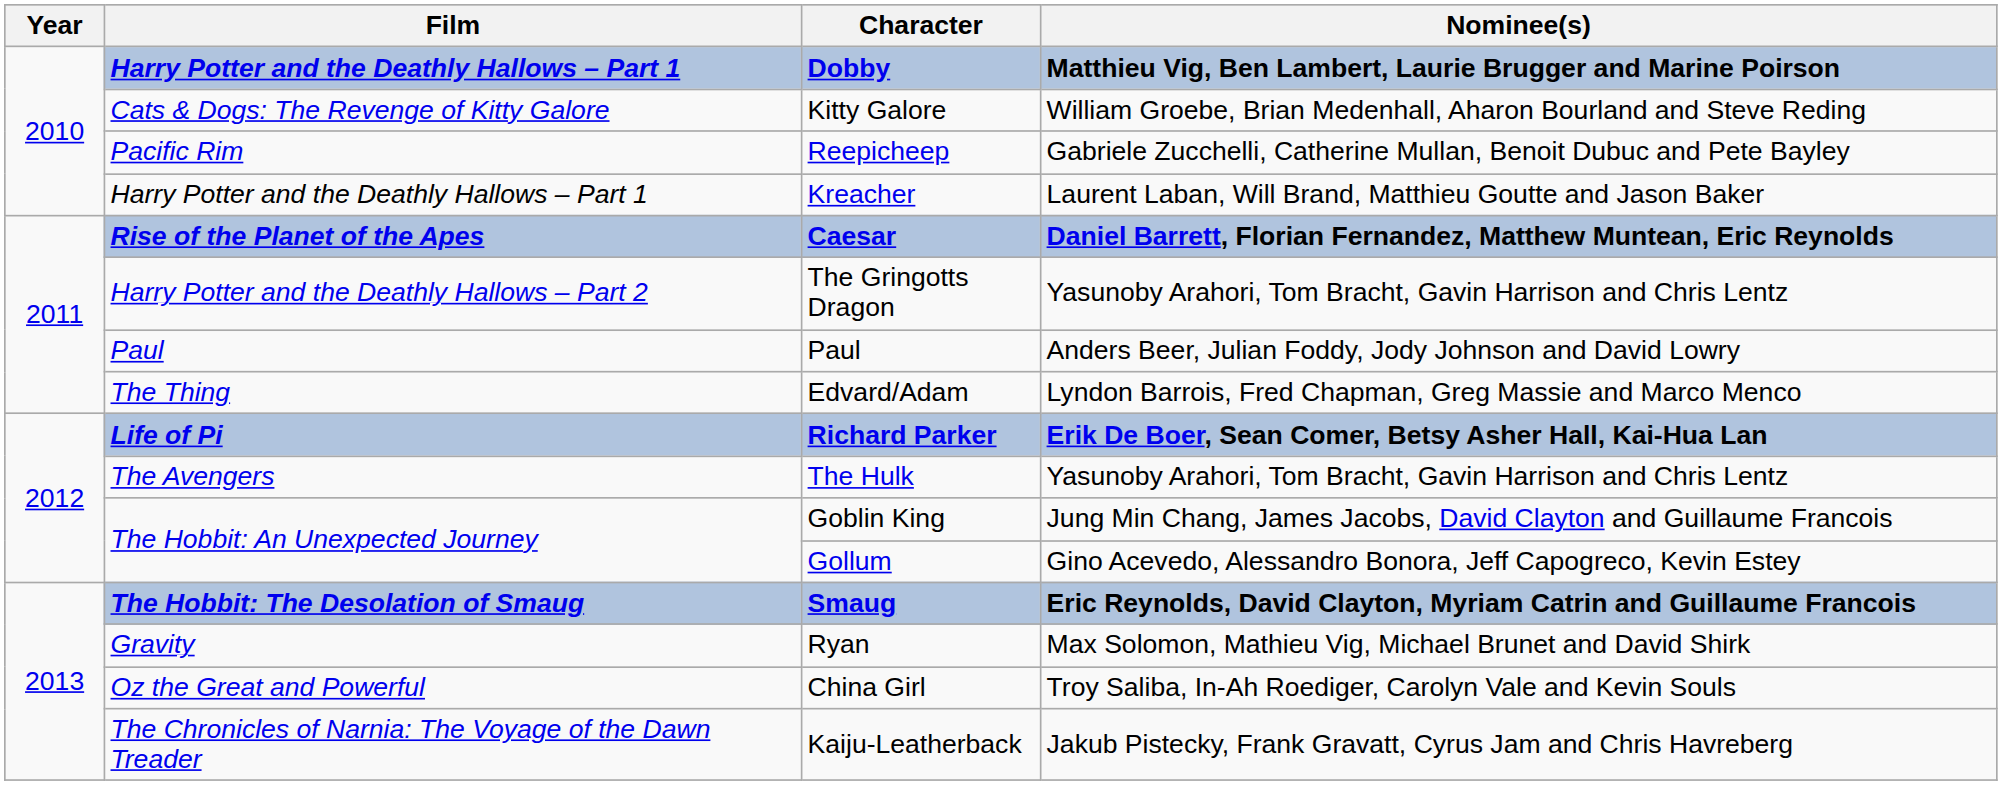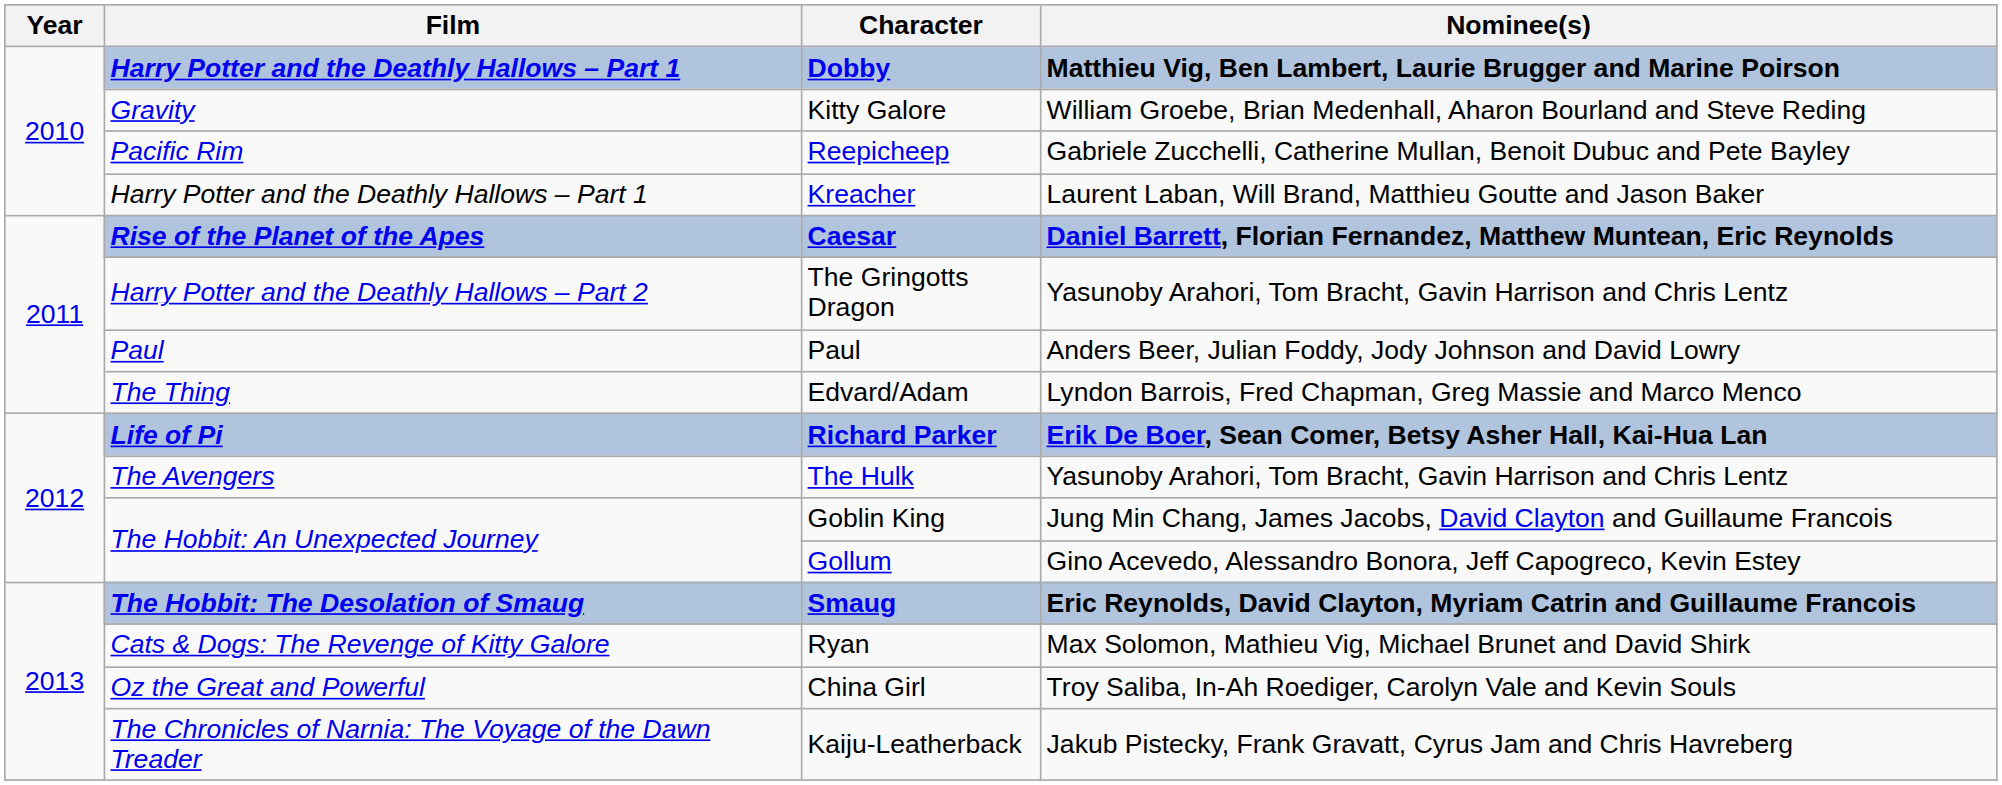(360, 109) Cats & Dogs: The Revenge of Kitty Galore -> (153, 109) Gravity
(153, 645) Gravity -> (360, 645) Cats & Dogs: The Revenge of Kitty Galore
